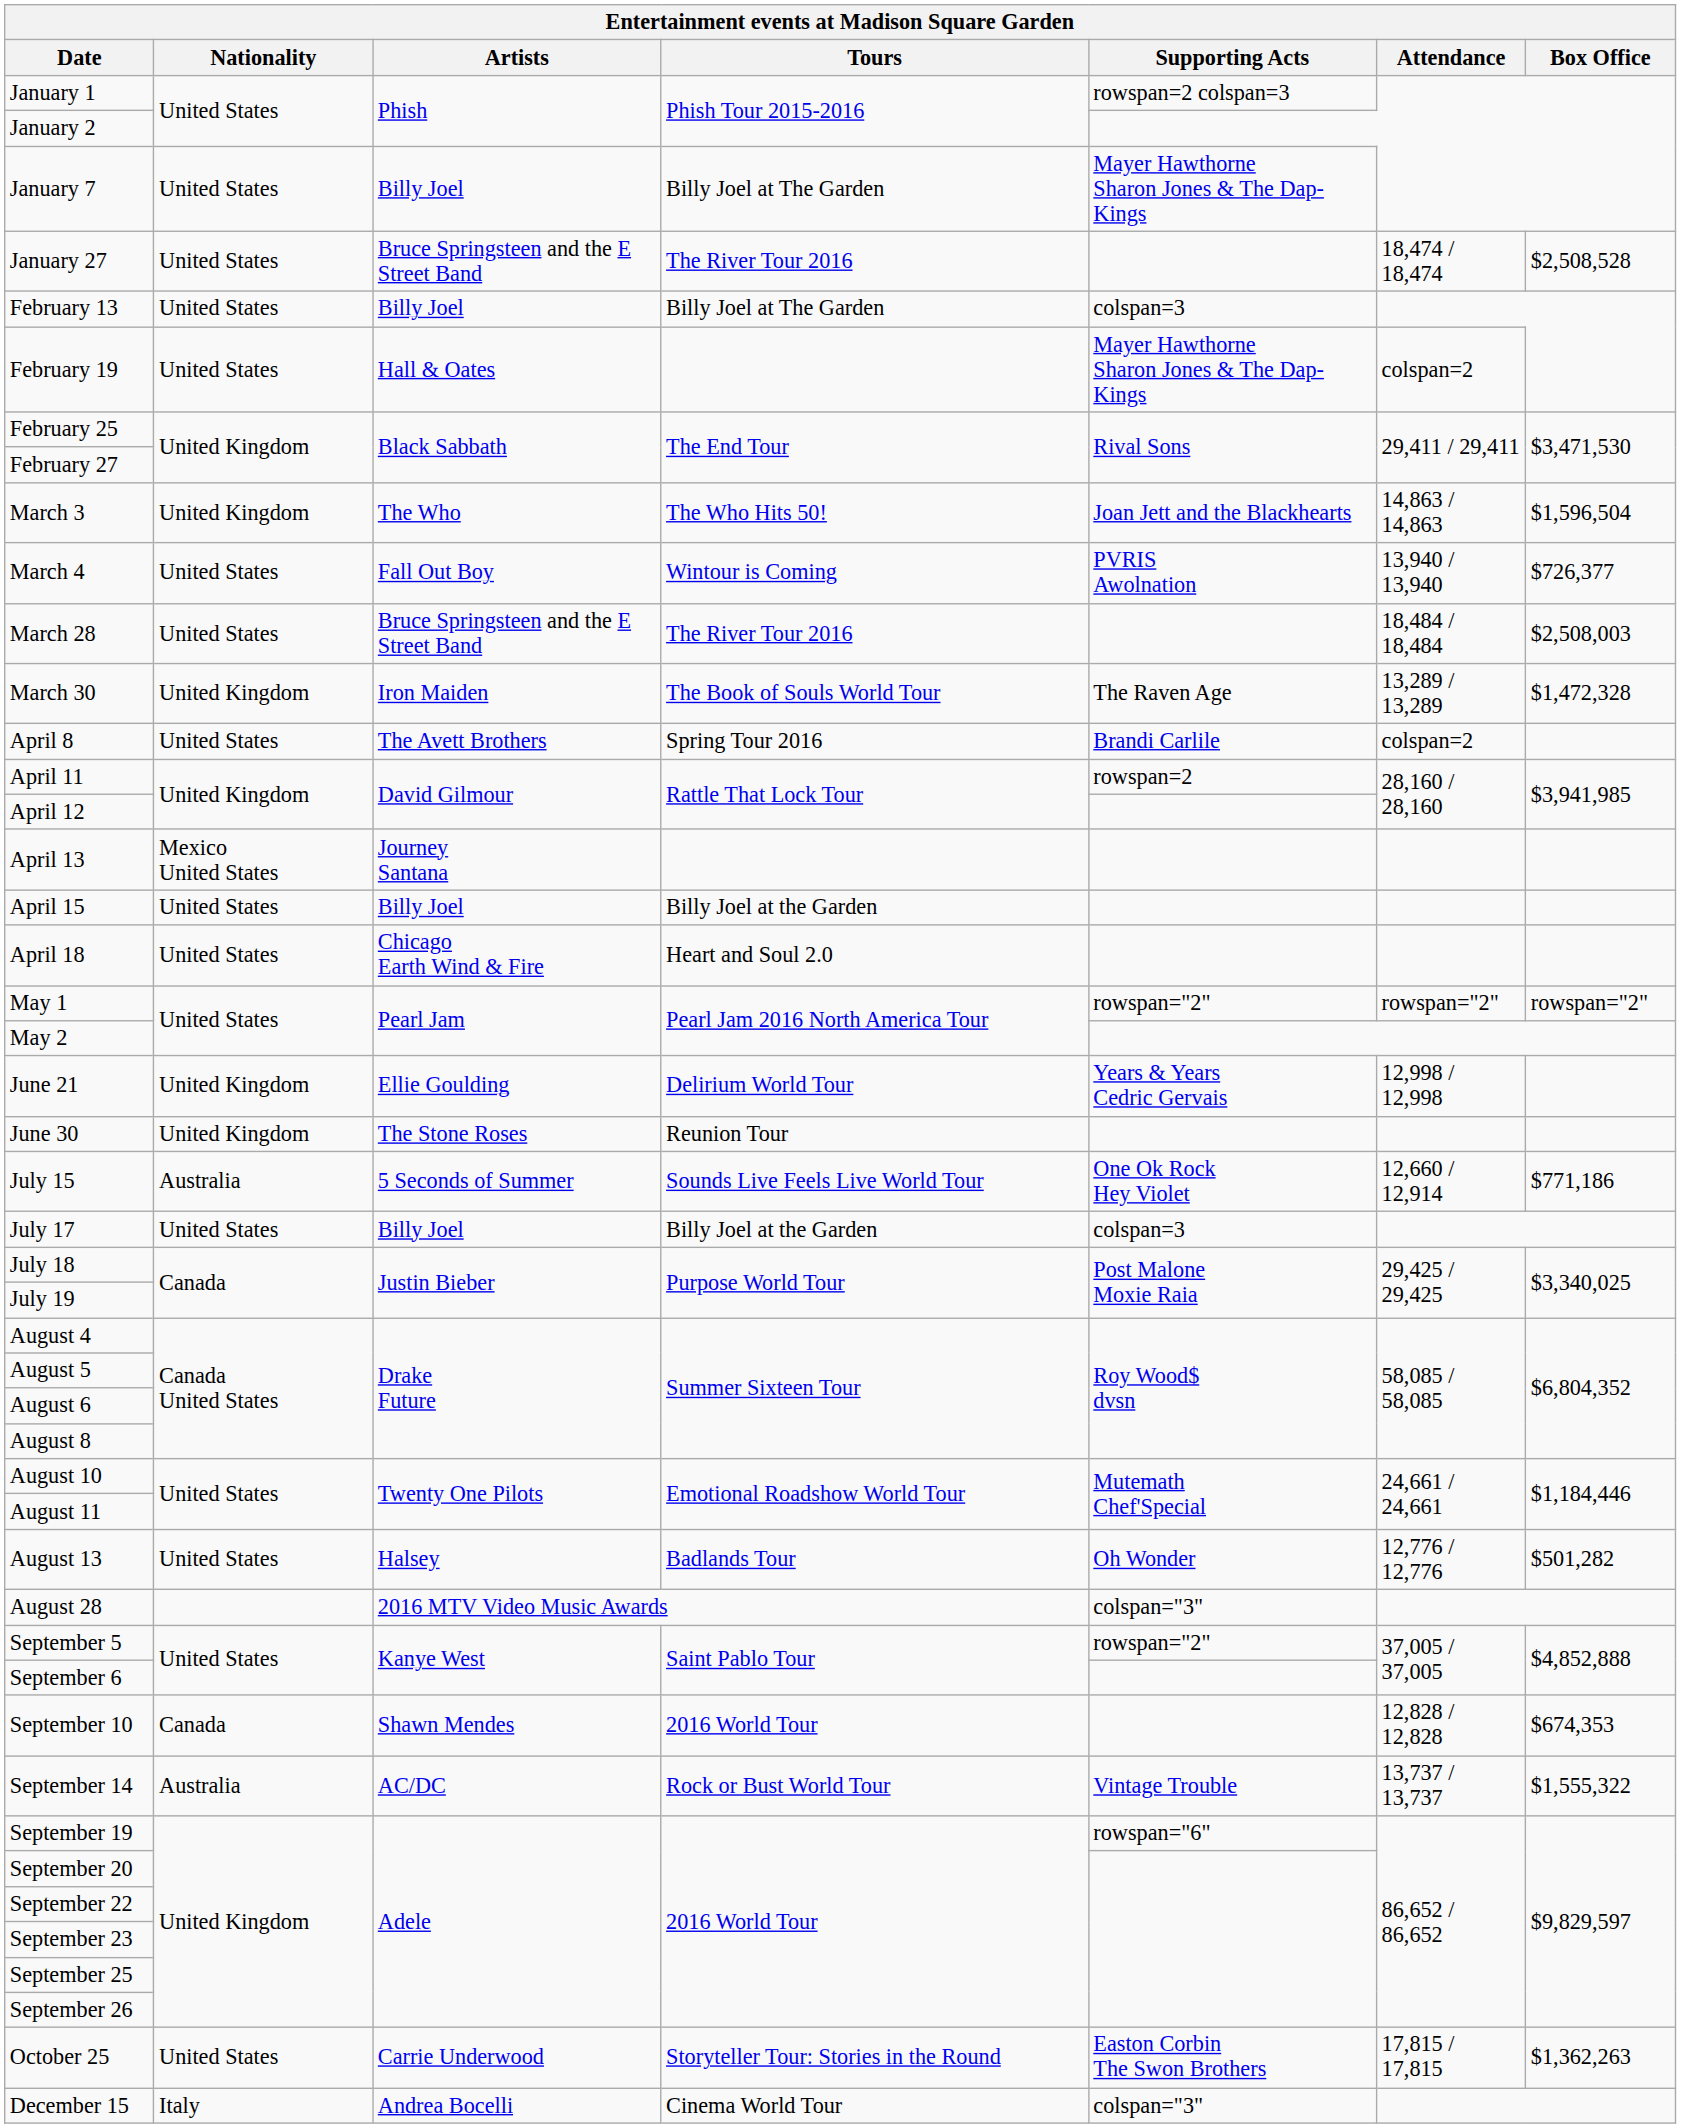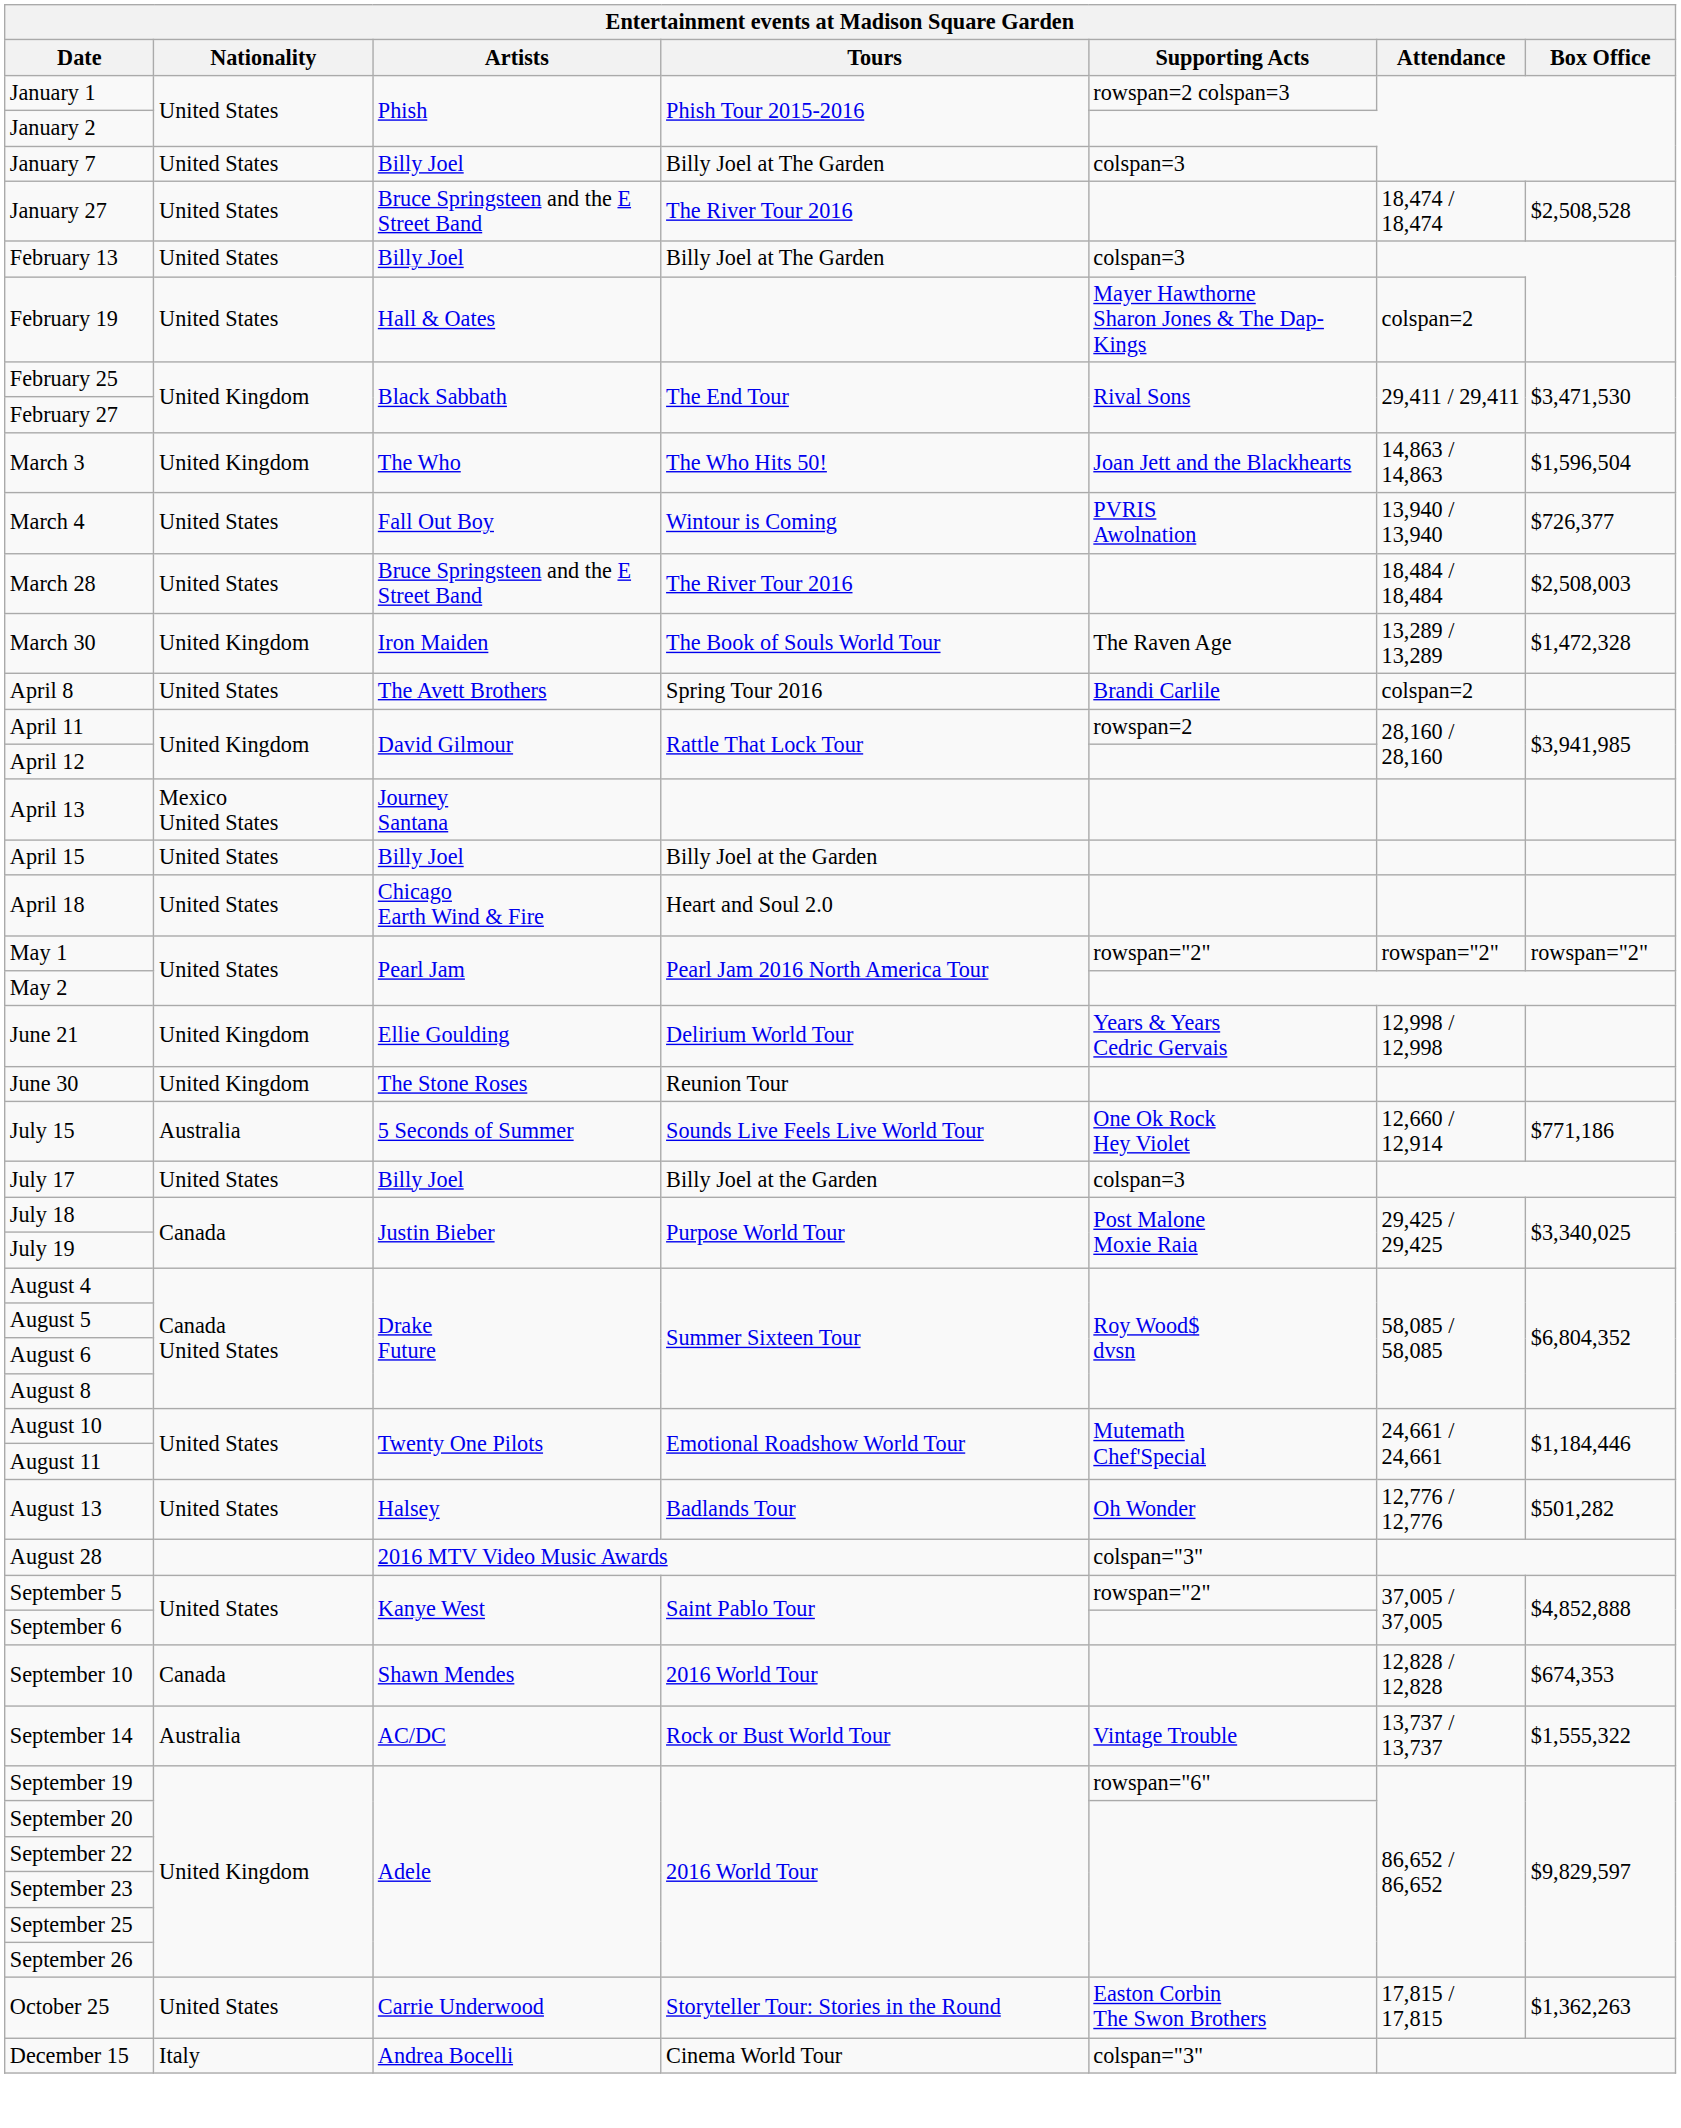(1209, 188) Mayer Hawthorne Sharon Jones & The Dap-Kings -> (1139, 163) colspan=3
